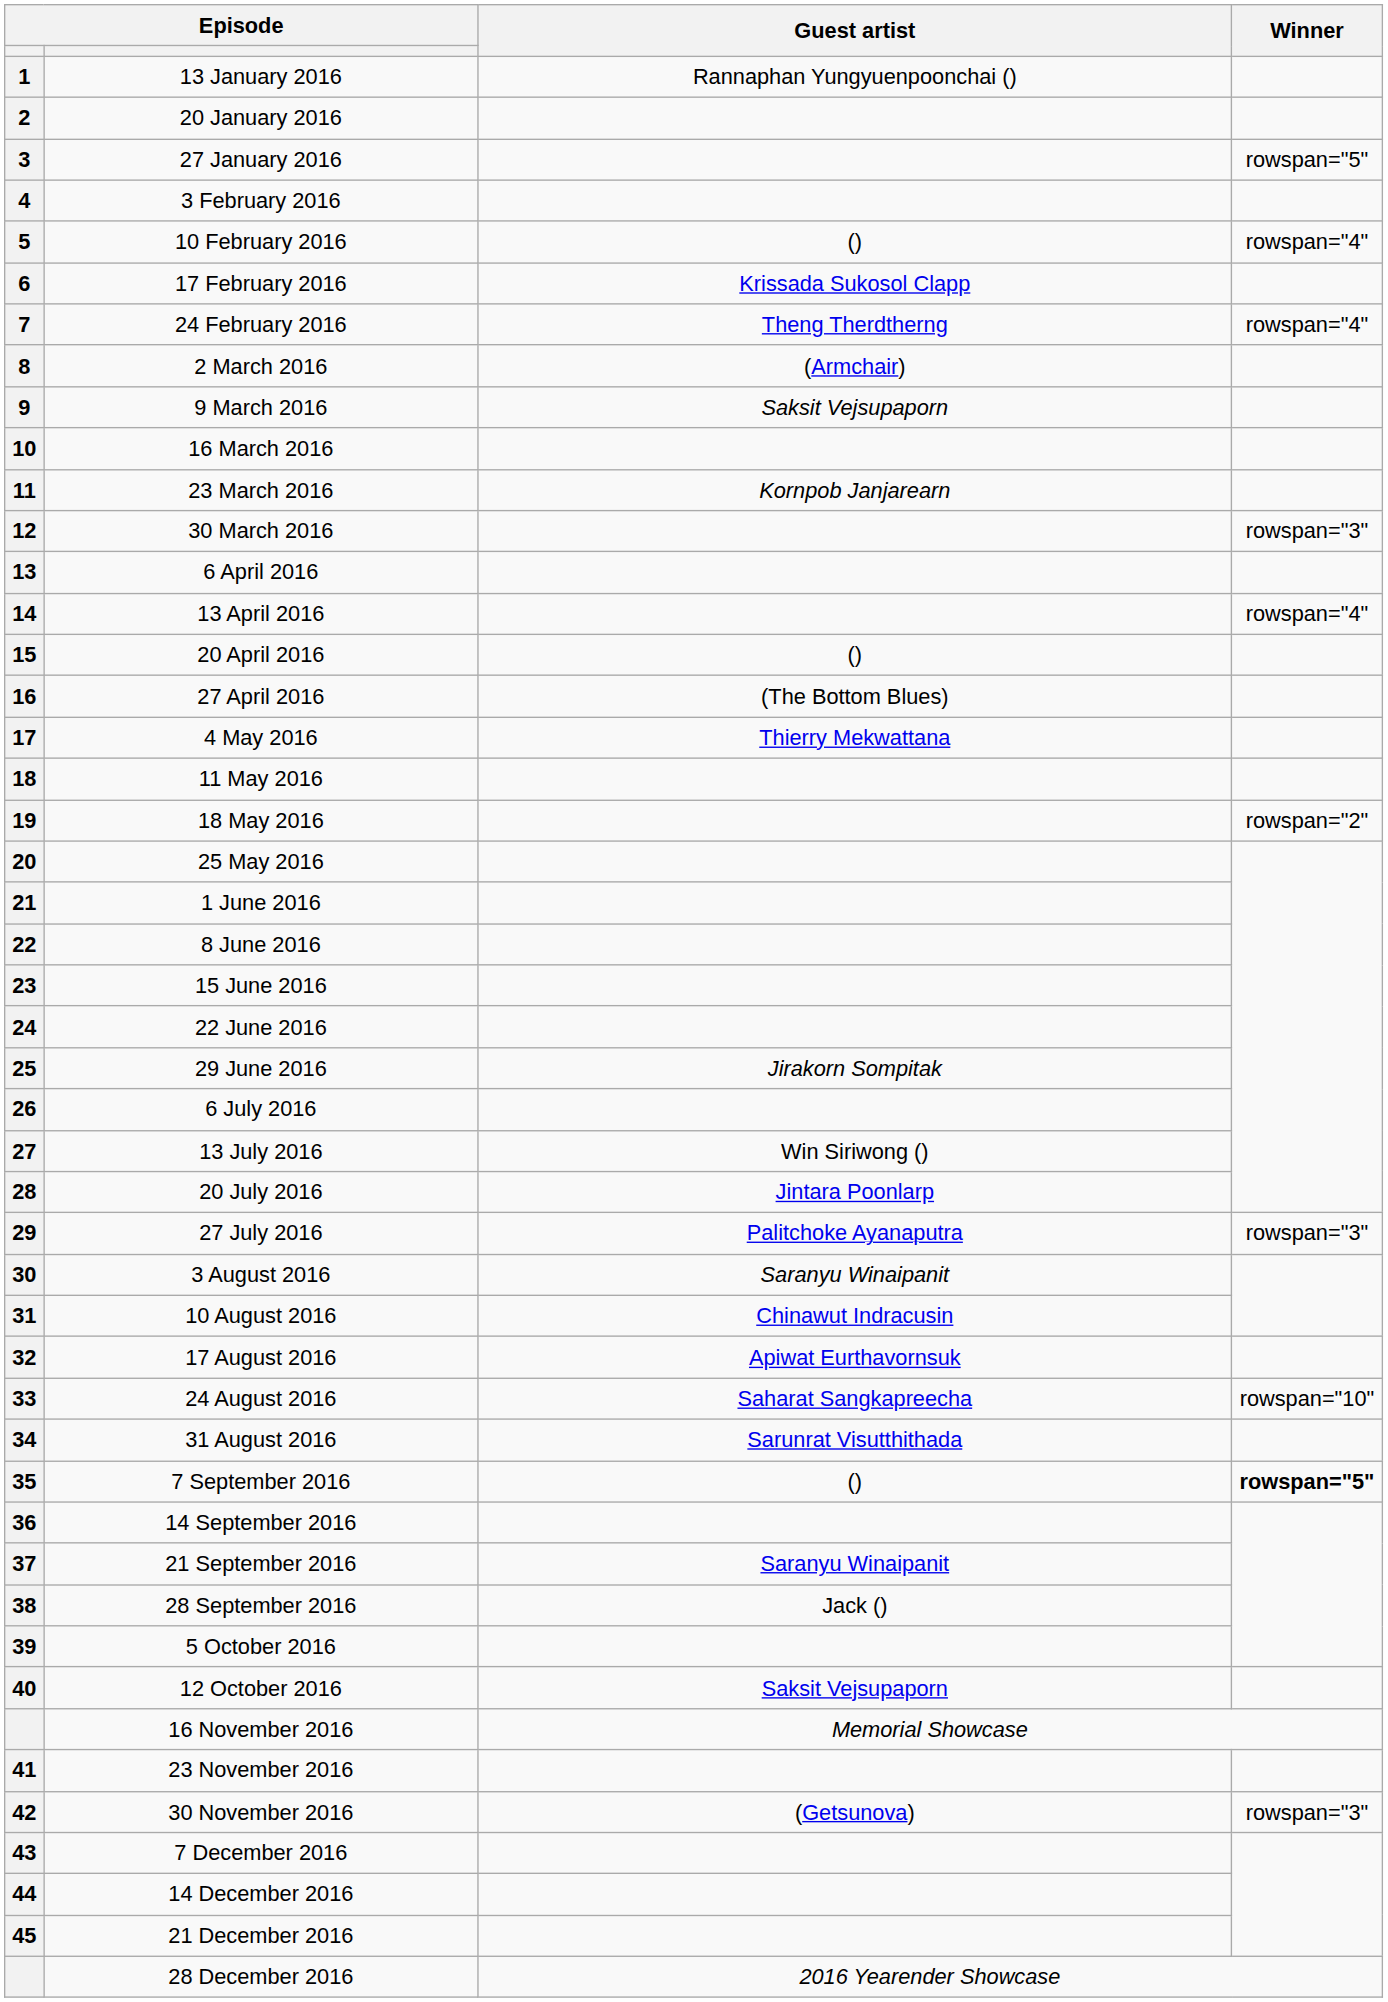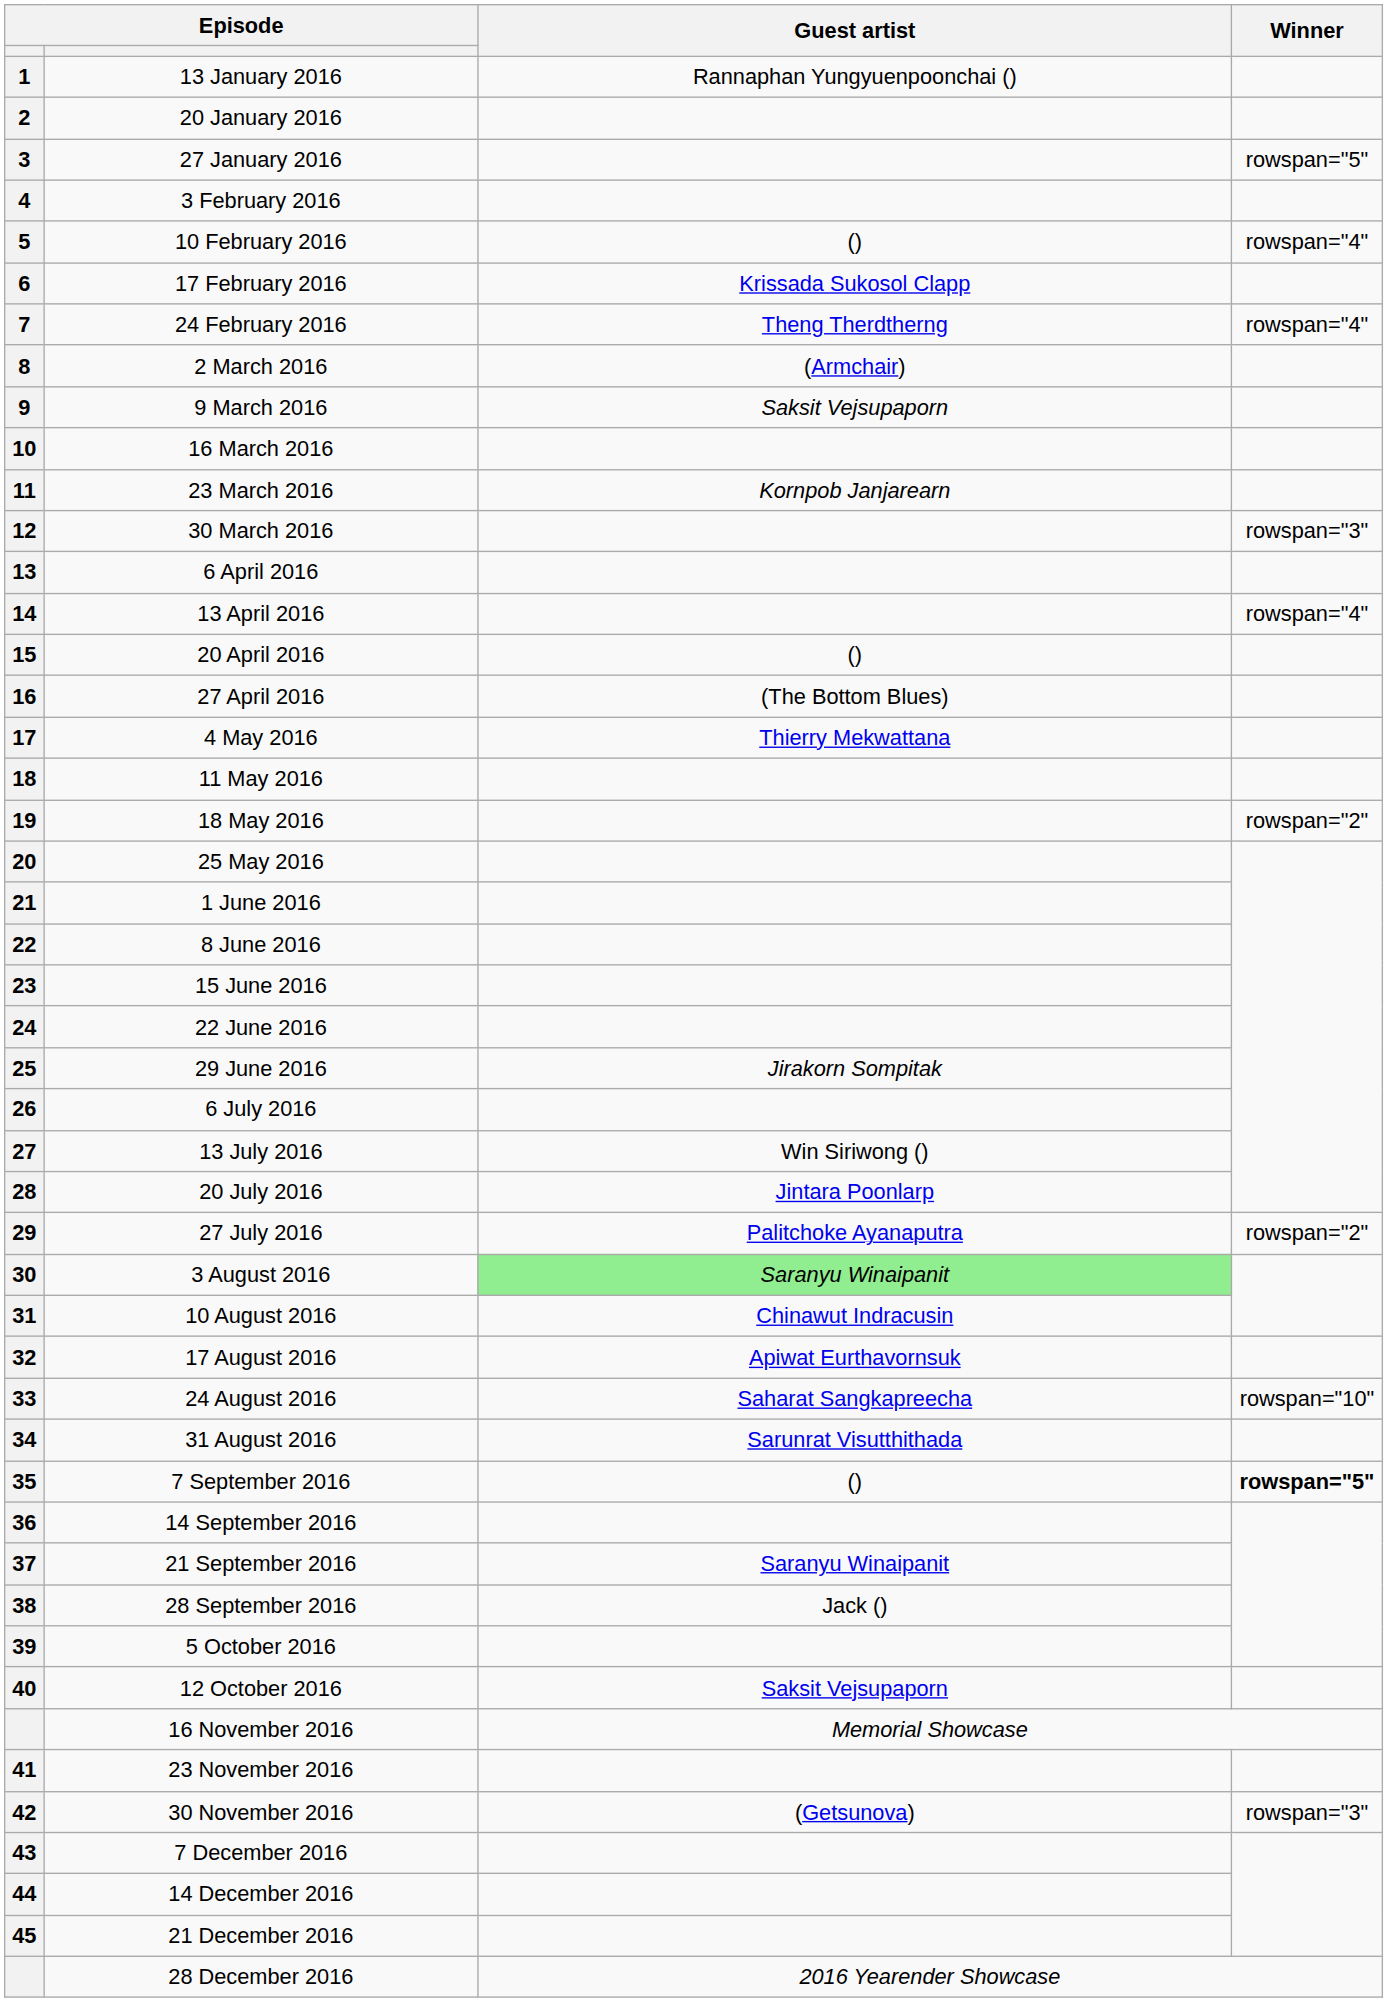(1307, 1233) rowspan="3" -> (1307, 1233) rowspan="2"
(855, 1275) no background -> (855, 1275) lightgreen background
